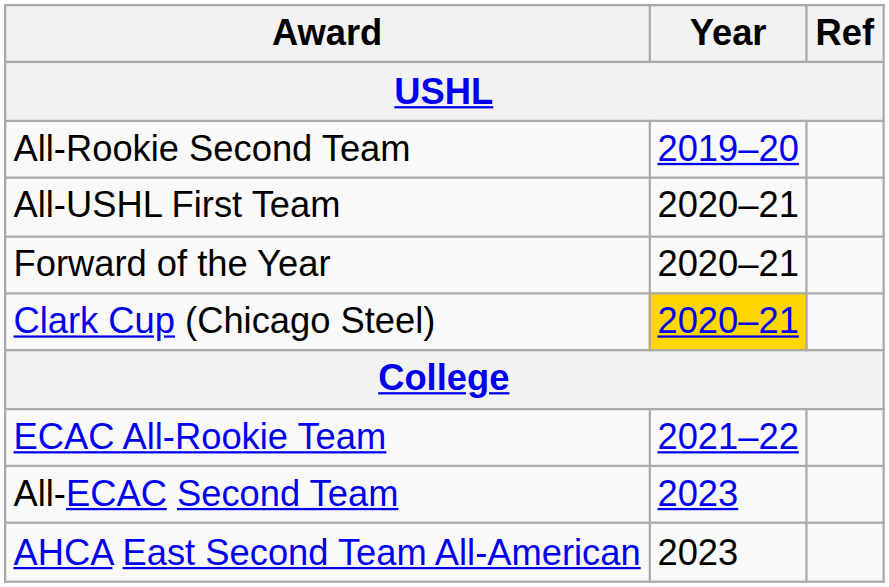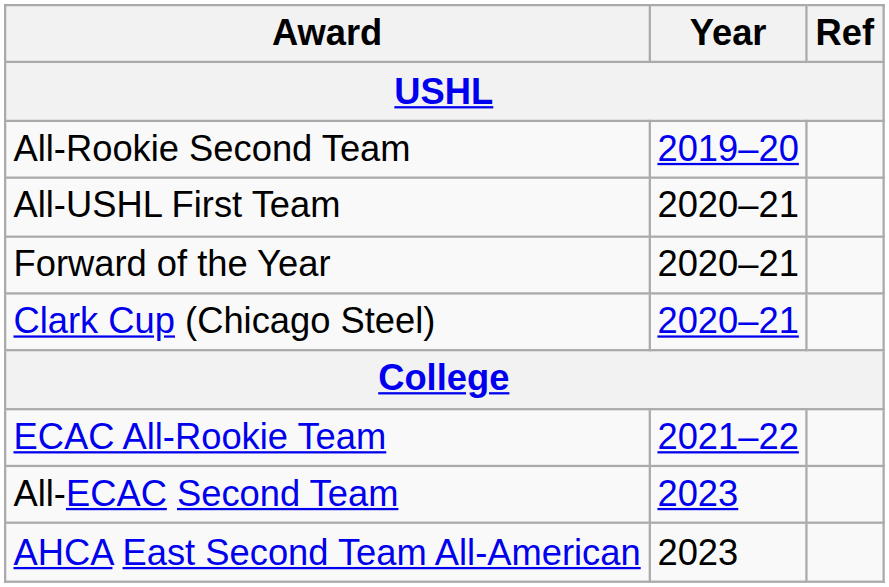(728, 321) gold background -> (728, 321) no background
